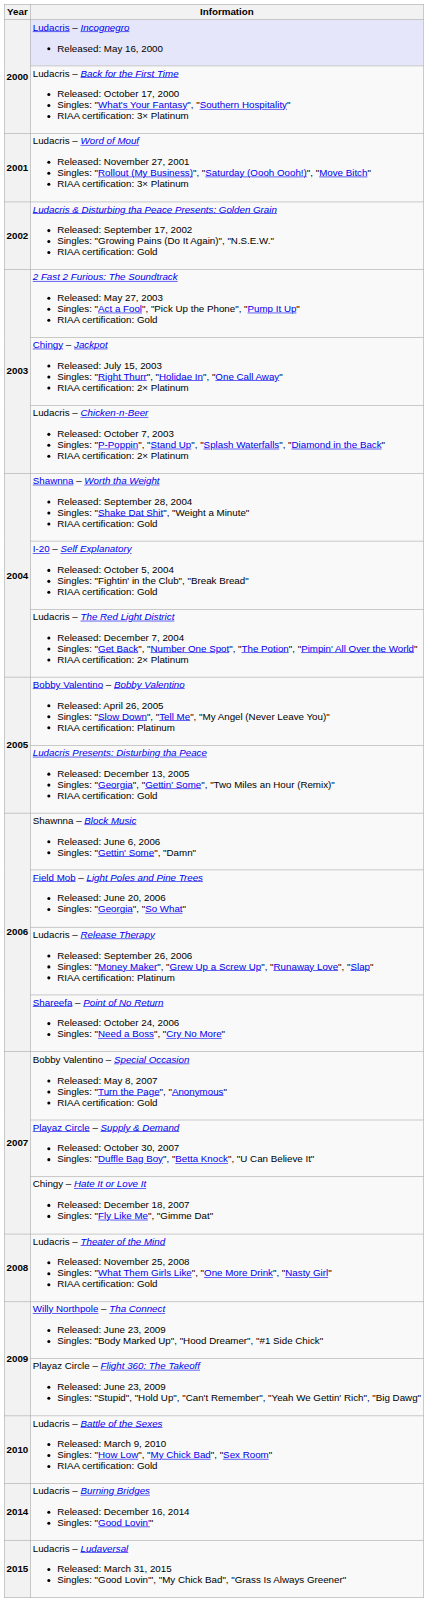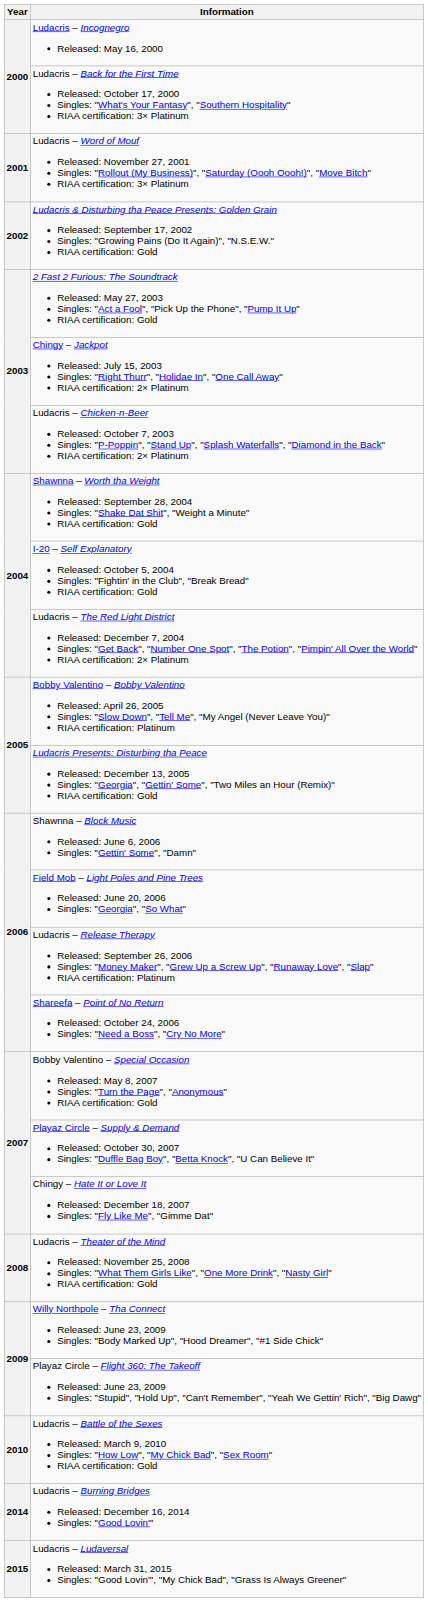(227, 38) lavender background -> (227, 38) no background
